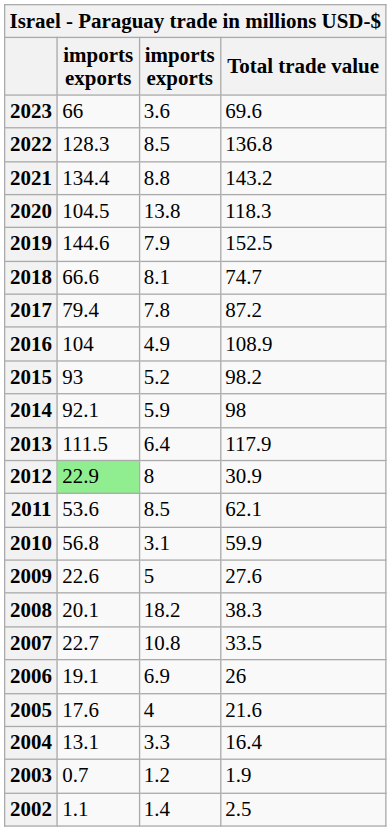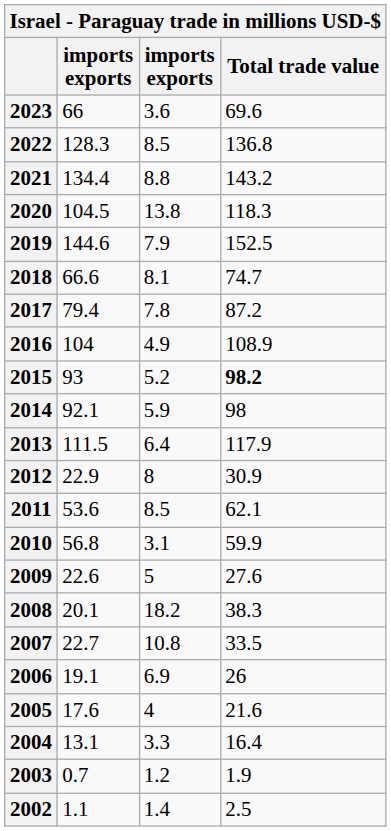(244, 377) normal -> (244, 377) bold
(81, 476) lightgreen background -> (81, 476) no background
